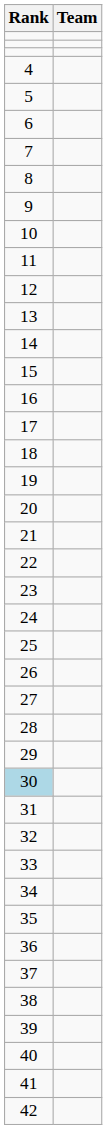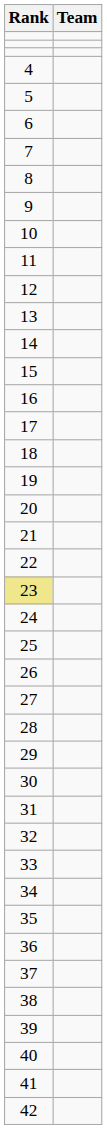(29, 590) no background -> (29, 590) khaki background
(29, 782) lightblue background -> (29, 782) no background
